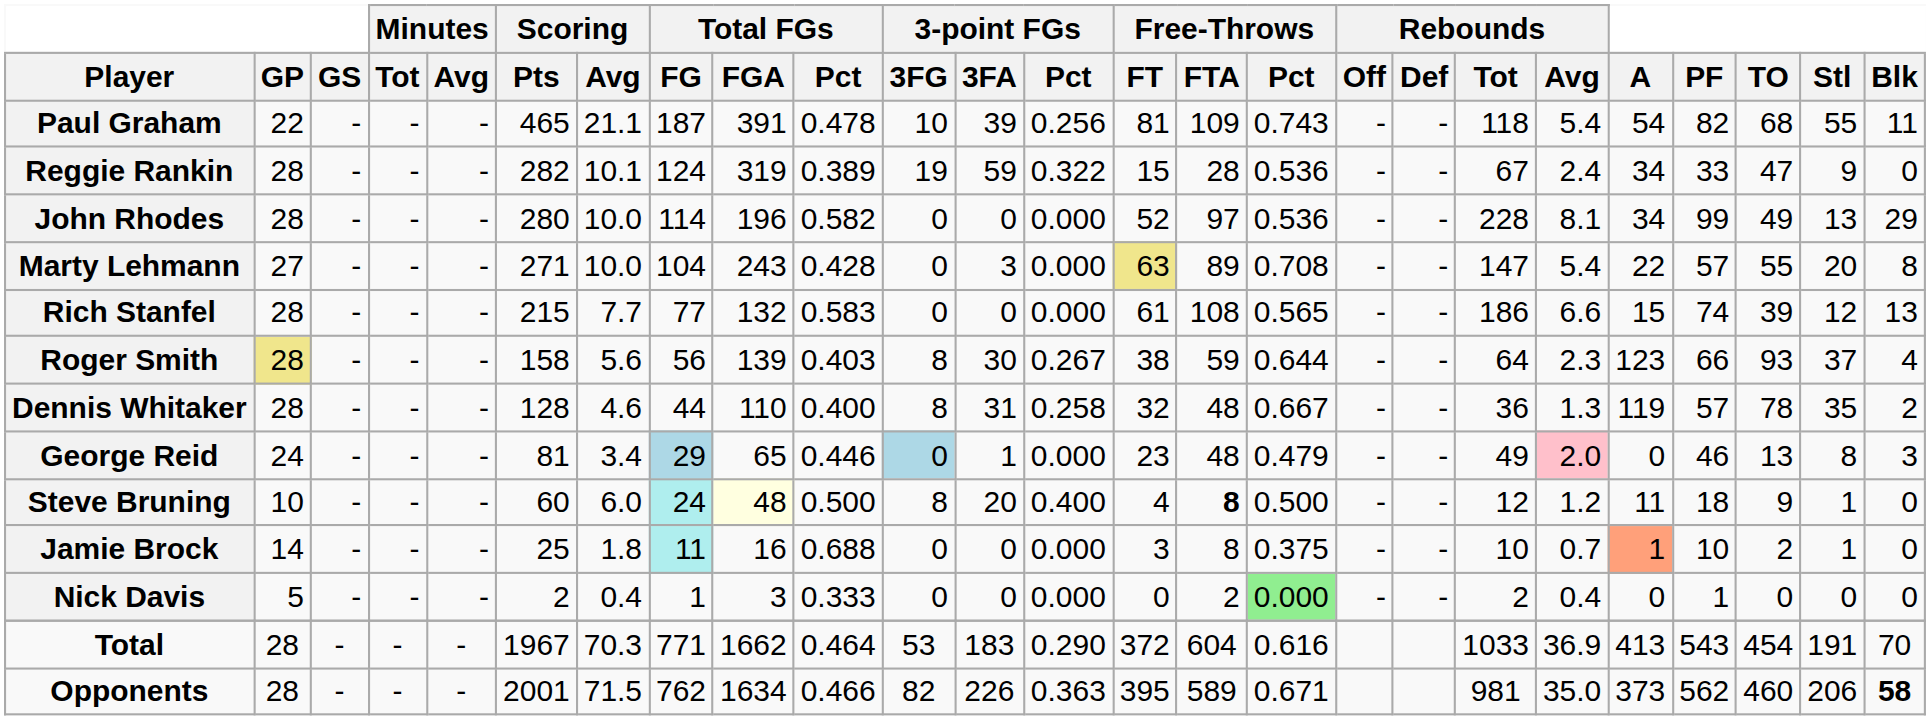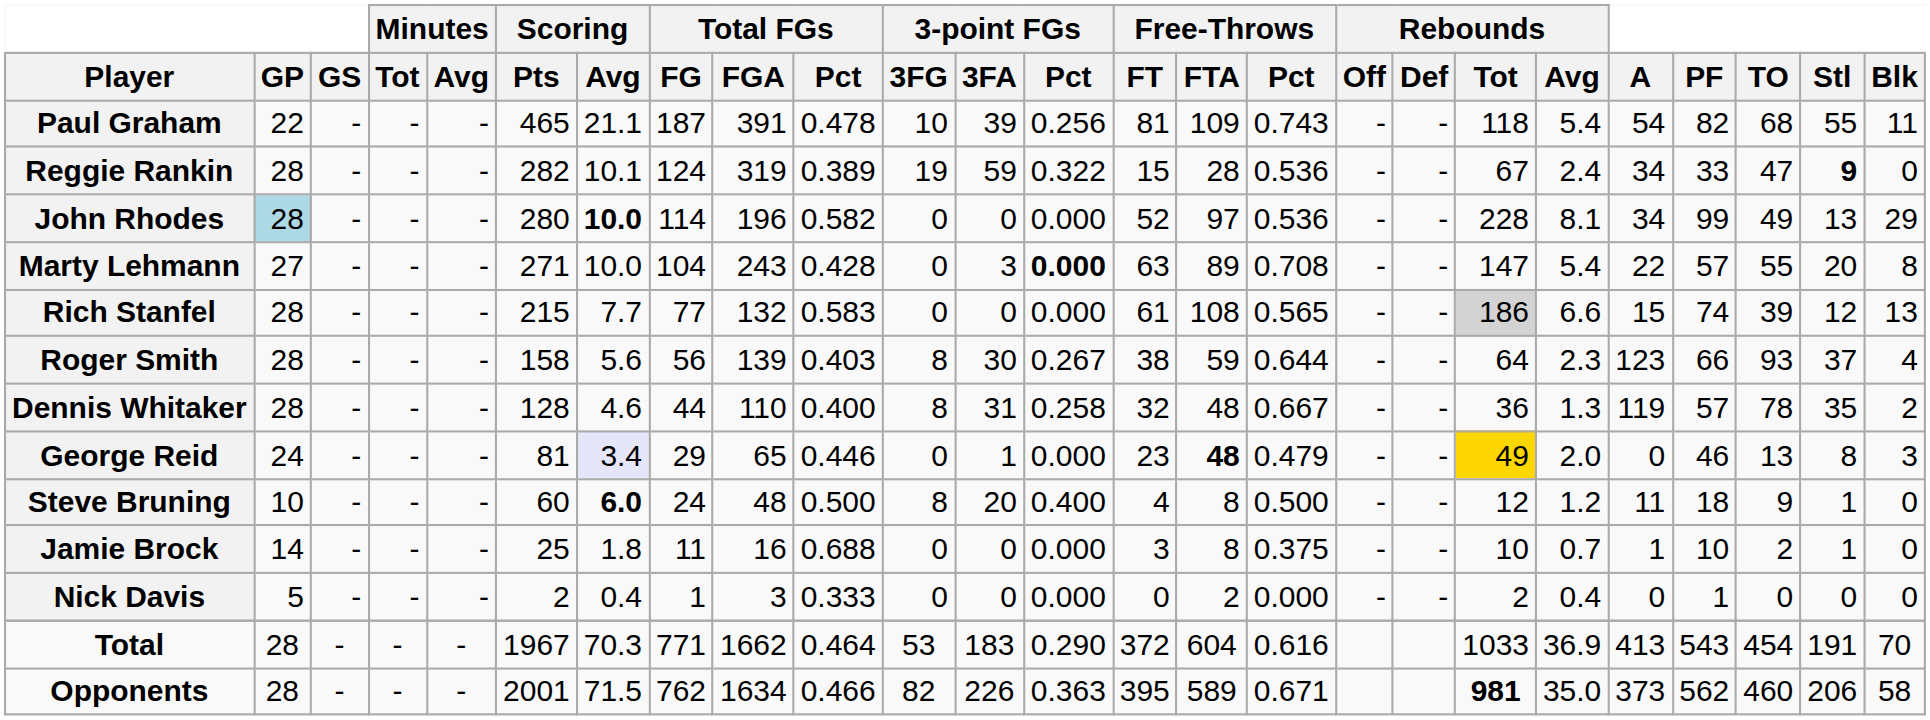(1849, 171) normal -> (1849, 171) bold
(287, 218) no background -> (287, 218) lightblue background
(613, 218) normal -> (613, 218) bold
(1068, 266) normal -> (1068, 266) bold
(1153, 266) khaki background -> (1153, 266) no background
(1504, 313) no background -> (1504, 313) lightgrey background
(287, 360) khaki background -> (287, 360) no background
(621, 455) no background -> (621, 455) lavender background
(689, 455) lightblue background -> (689, 455) no background
(940, 455) lightblue background -> (940, 455) no background
(1223, 455) normal -> (1223, 455) bold
(1512, 455) no background -> (1512, 455) gold background
(1580, 455) pink background -> (1580, 455) no background
(621, 502) normal -> (621, 502) bold
(689, 502) paleturquoise background -> (689, 502) no background
(770, 502) lightyellow background -> (770, 502) no background
(1231, 502) bold -> (1231, 502) normal
(690, 550) paleturquoise background -> (690, 550) no background
(1657, 550) lightsalmon background -> (1657, 550) no background
(1291, 597) lightgreen background -> (1291, 597) no background
(1496, 692) normal -> (1496, 692) bold
(1895, 692) bold -> (1895, 692) normal
